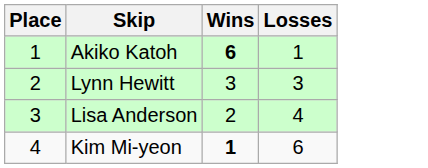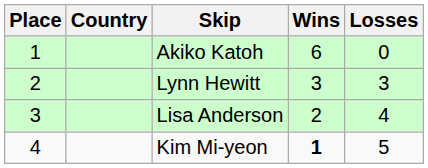+ column: (109, 20)
(230, 52) bold -> (316, 52) normal
(298, 52) 1 -> (384, 52) 0
(298, 147) 6 -> (384, 147) 5
